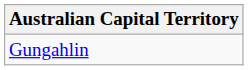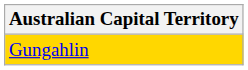(49, 49) no background -> (49, 49) gold background
